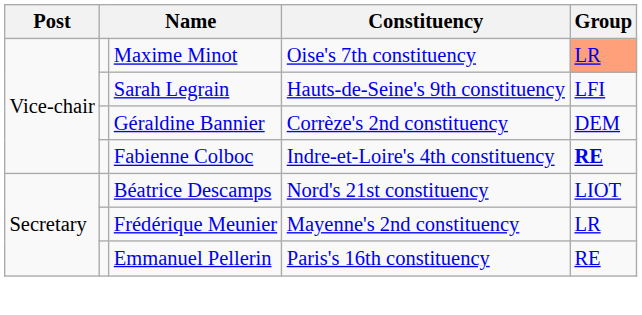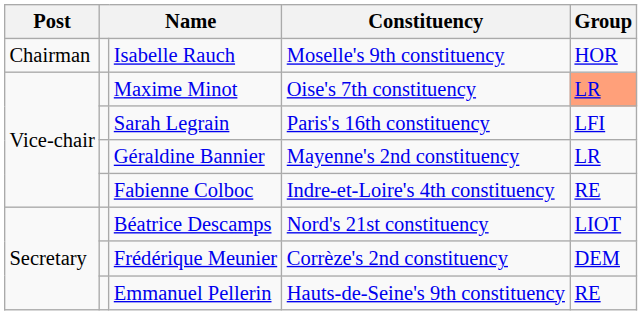+ row: (174, 55)
(426, 89) Hauts-de-Seine's 9th constituency -> (388, 123) Paris's 16th constituency
(397, 123) Corrèze's 2nd constituency -> (403, 156) Mayenne's 2nd constituency
(597, 123) DEM -> (588, 156) LR
(589, 156) bold -> (588, 190) normal
(403, 224) Mayenne's 2nd constituency -> (397, 258) Corrèze's 2nd constituency
(588, 224) LR -> (597, 258) DEM
(388, 258) Paris's 16th constituency -> (426, 292) Hauts-de-Seine's 9th constituency
